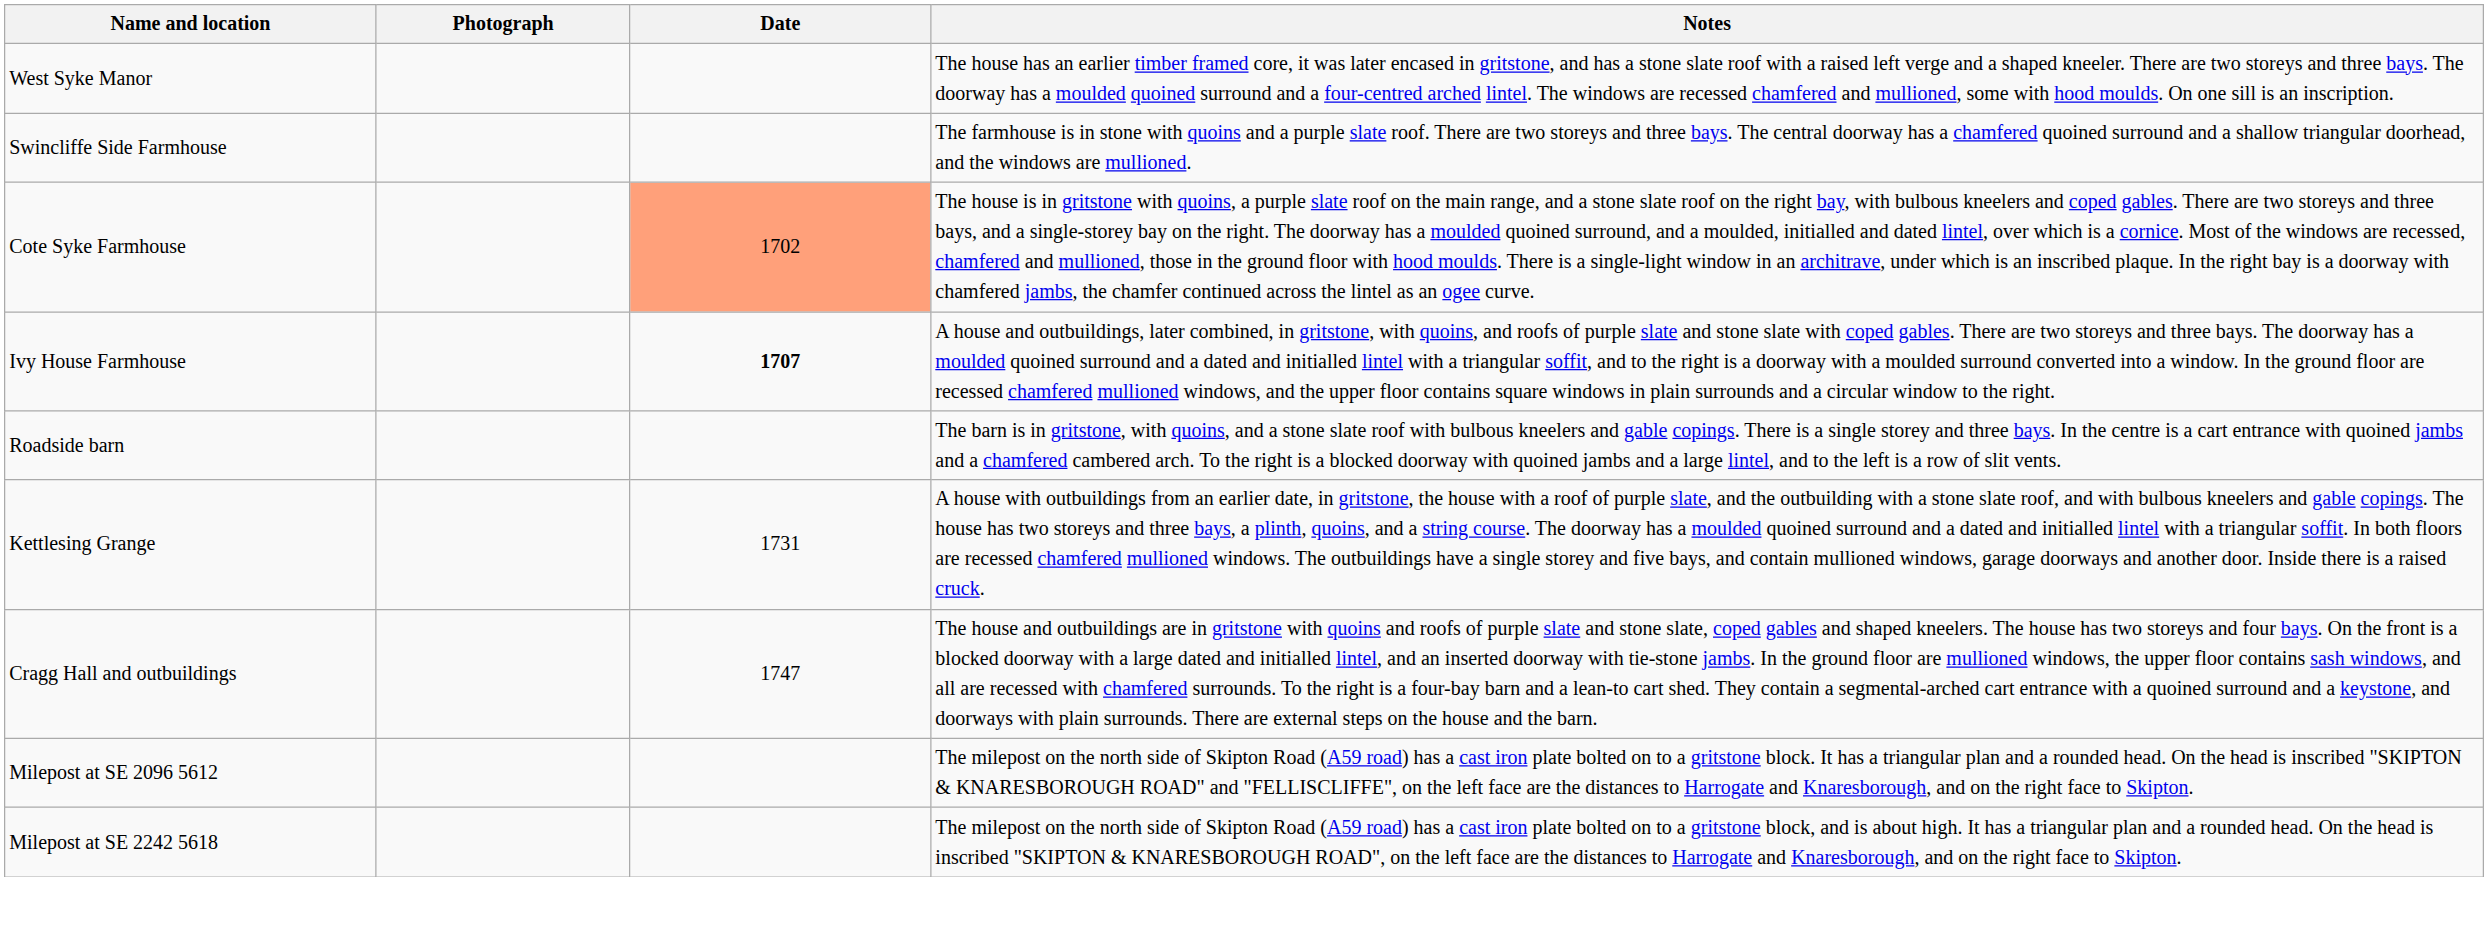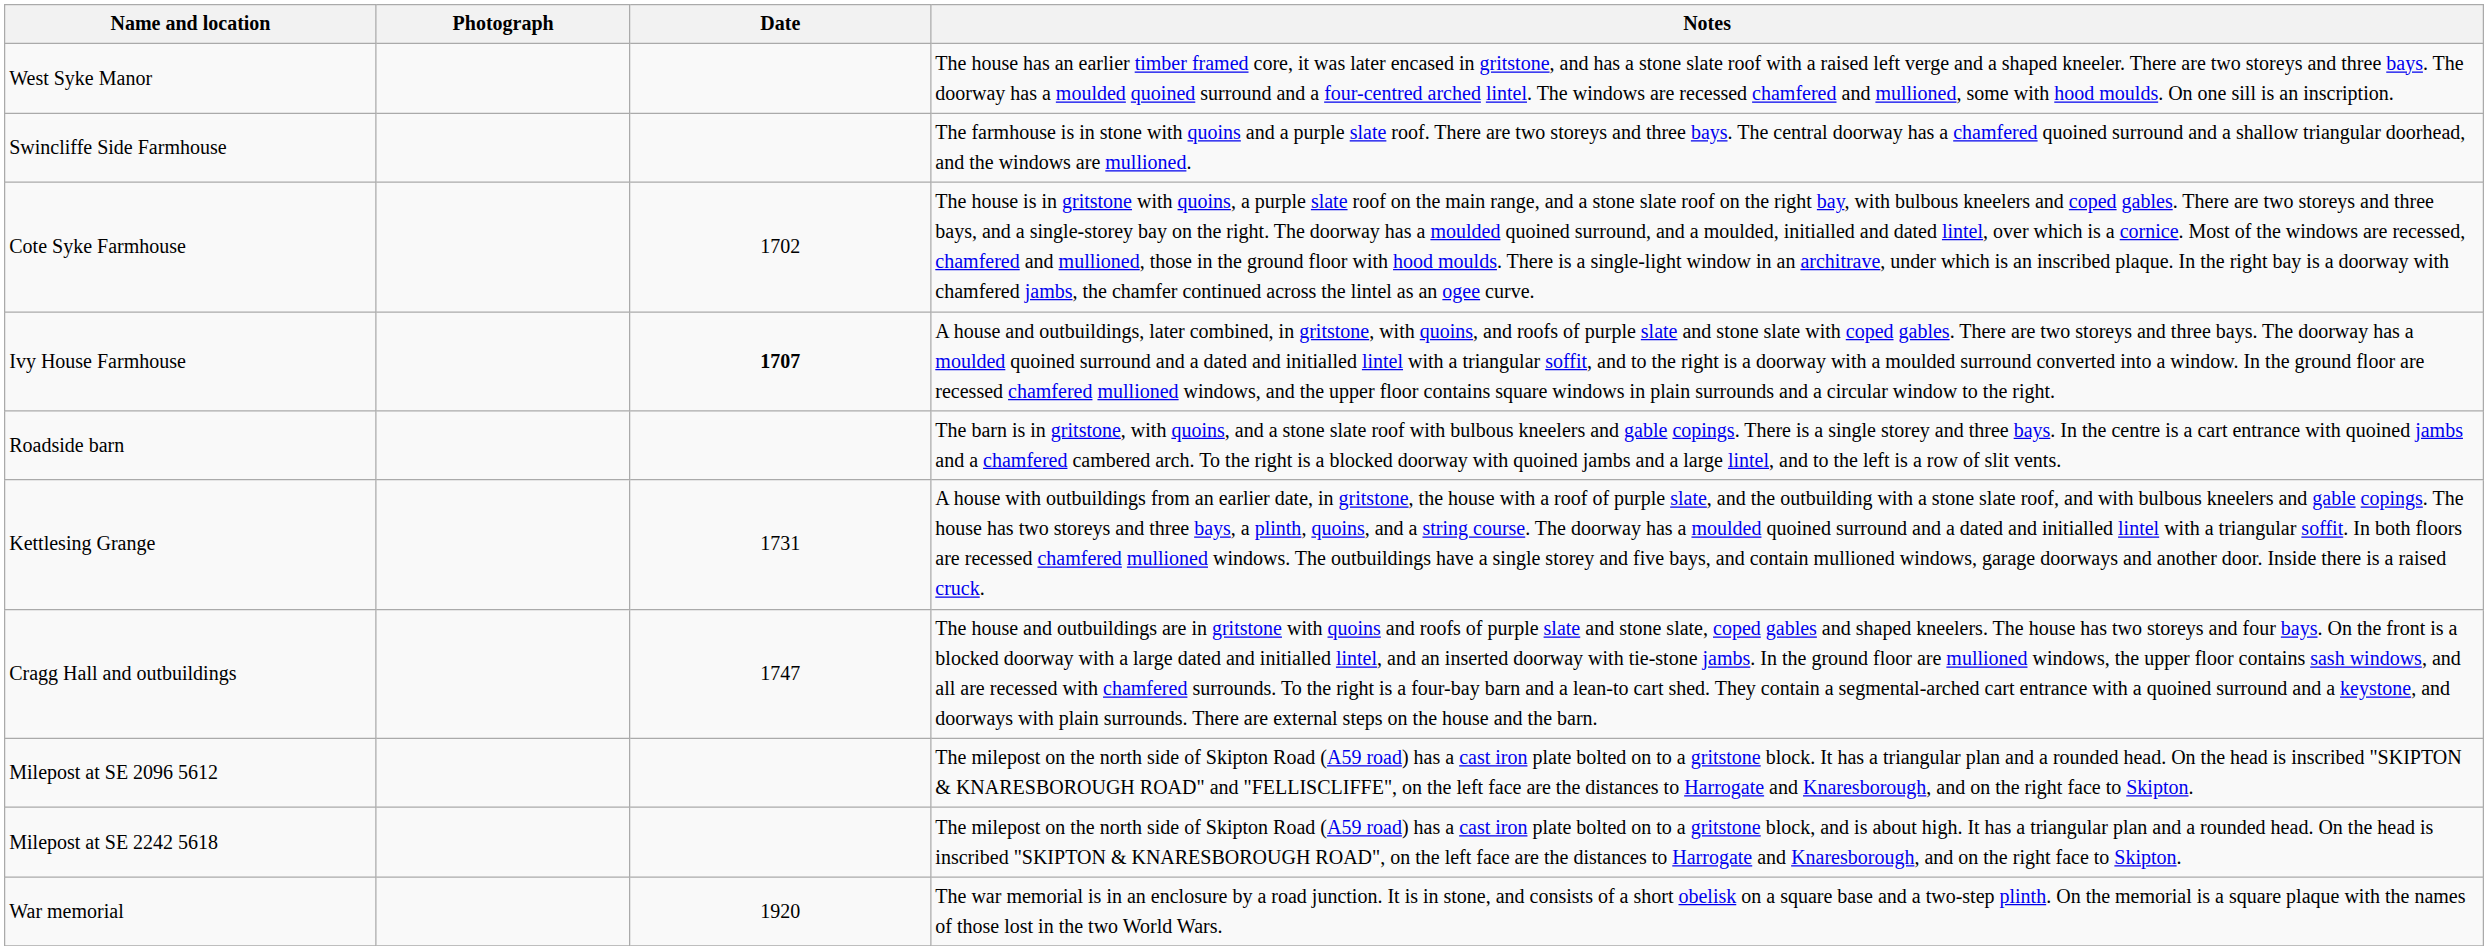(780, 246) lightsalmon background -> (780, 246) no background
+ row: (66, 911)
